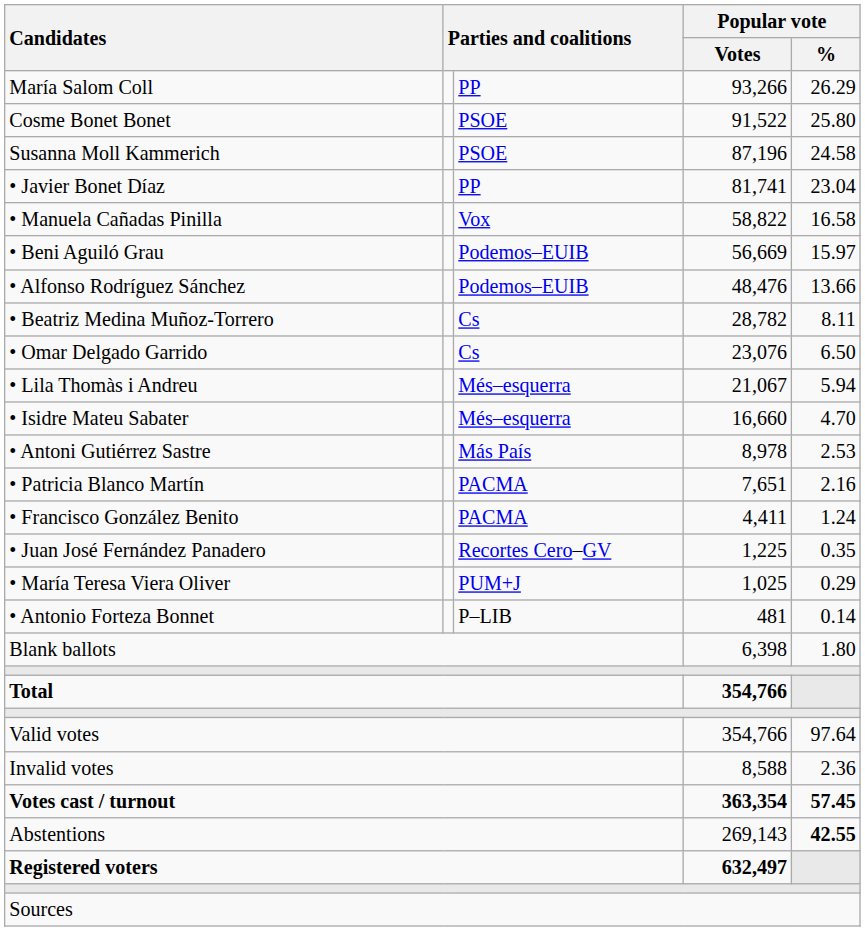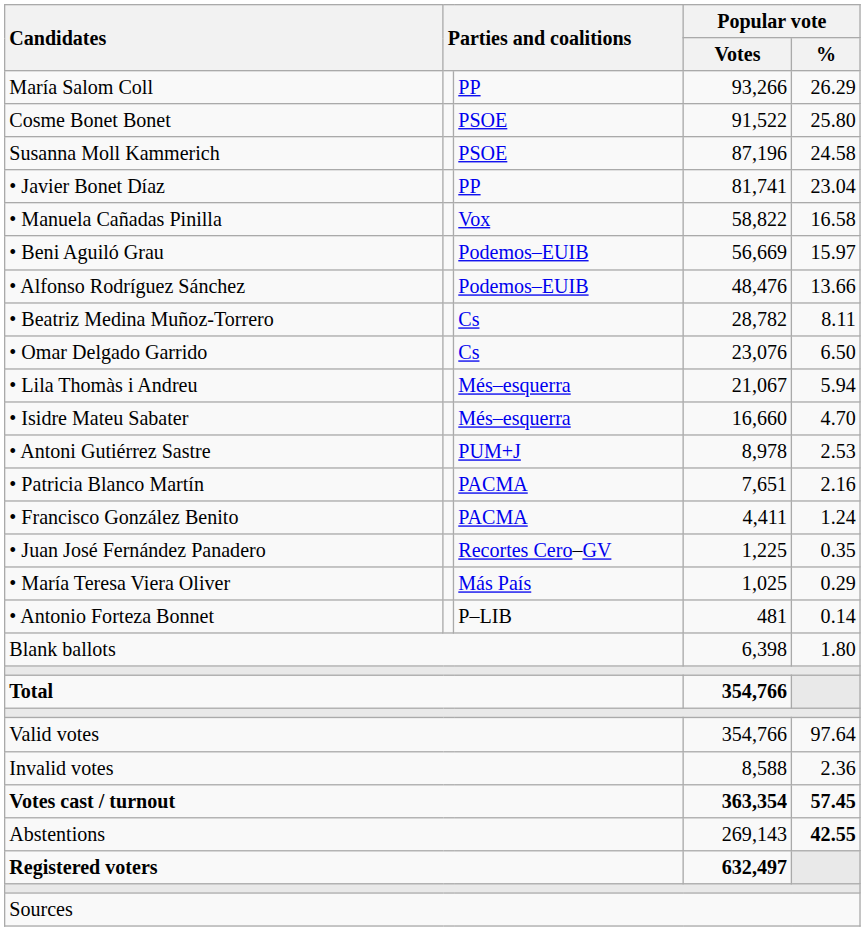(495, 451) Más País -> (490, 451) PUM+J
(490, 583) PUM+J -> (495, 583) Más País
